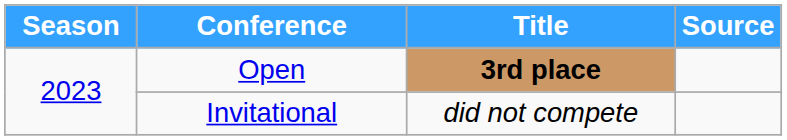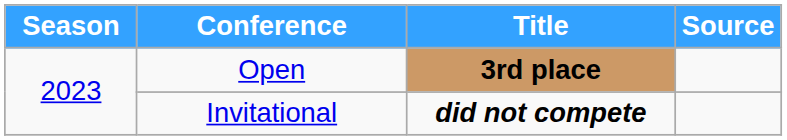(541, 112) normal -> (541, 112) bold
